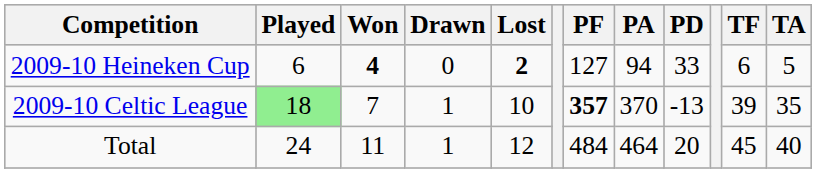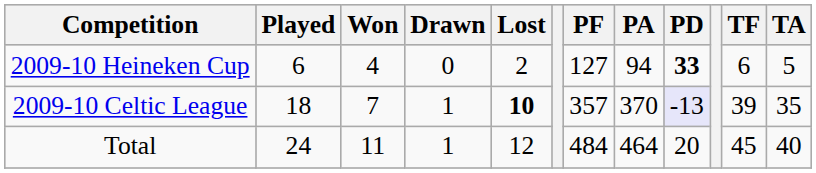(373, 65) bold -> (373, 65) normal
(522, 65) bold -> (522, 65) normal
(687, 65) normal -> (687, 65) bold
(298, 106) lightgreen background -> (298, 106) no background
(522, 106) normal -> (522, 106) bold
(589, 106) bold -> (589, 106) normal
(687, 106) no background -> (687, 106) lavender background
